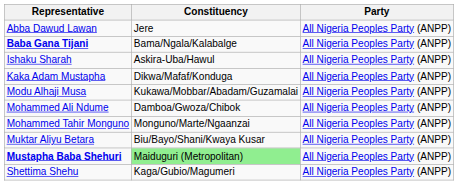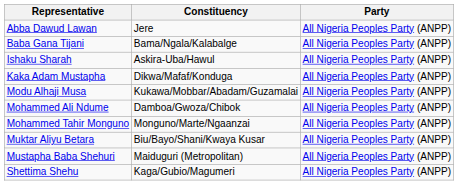(47, 44) bold -> (45, 44) normal
(64, 156) bold -> (61, 156) normal
(188, 156) lightgreen background -> (188, 156) no background
